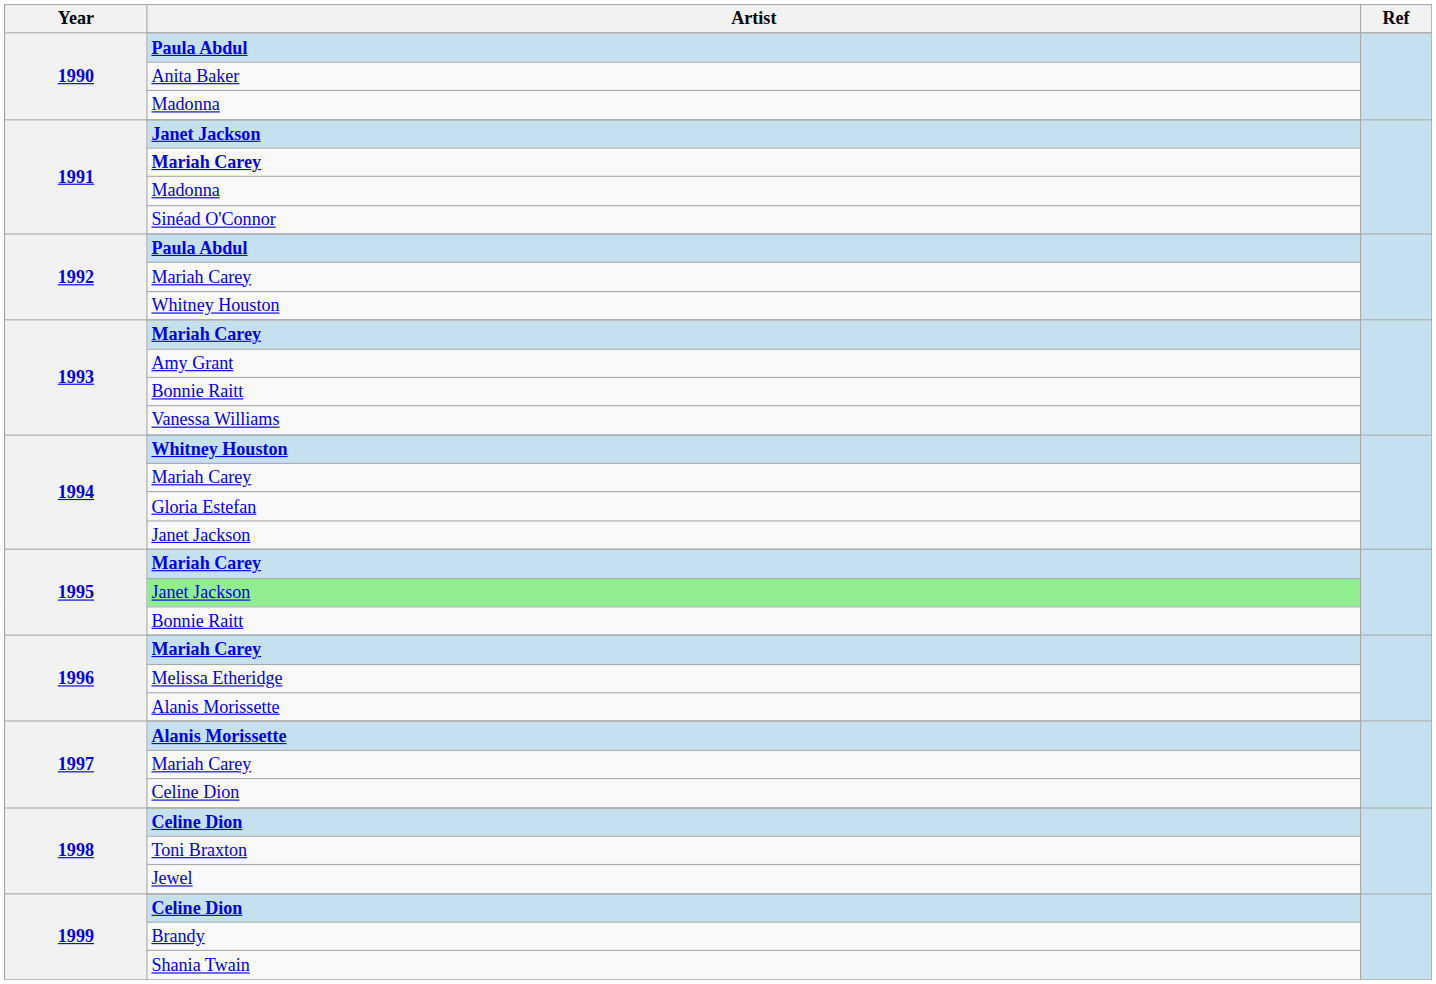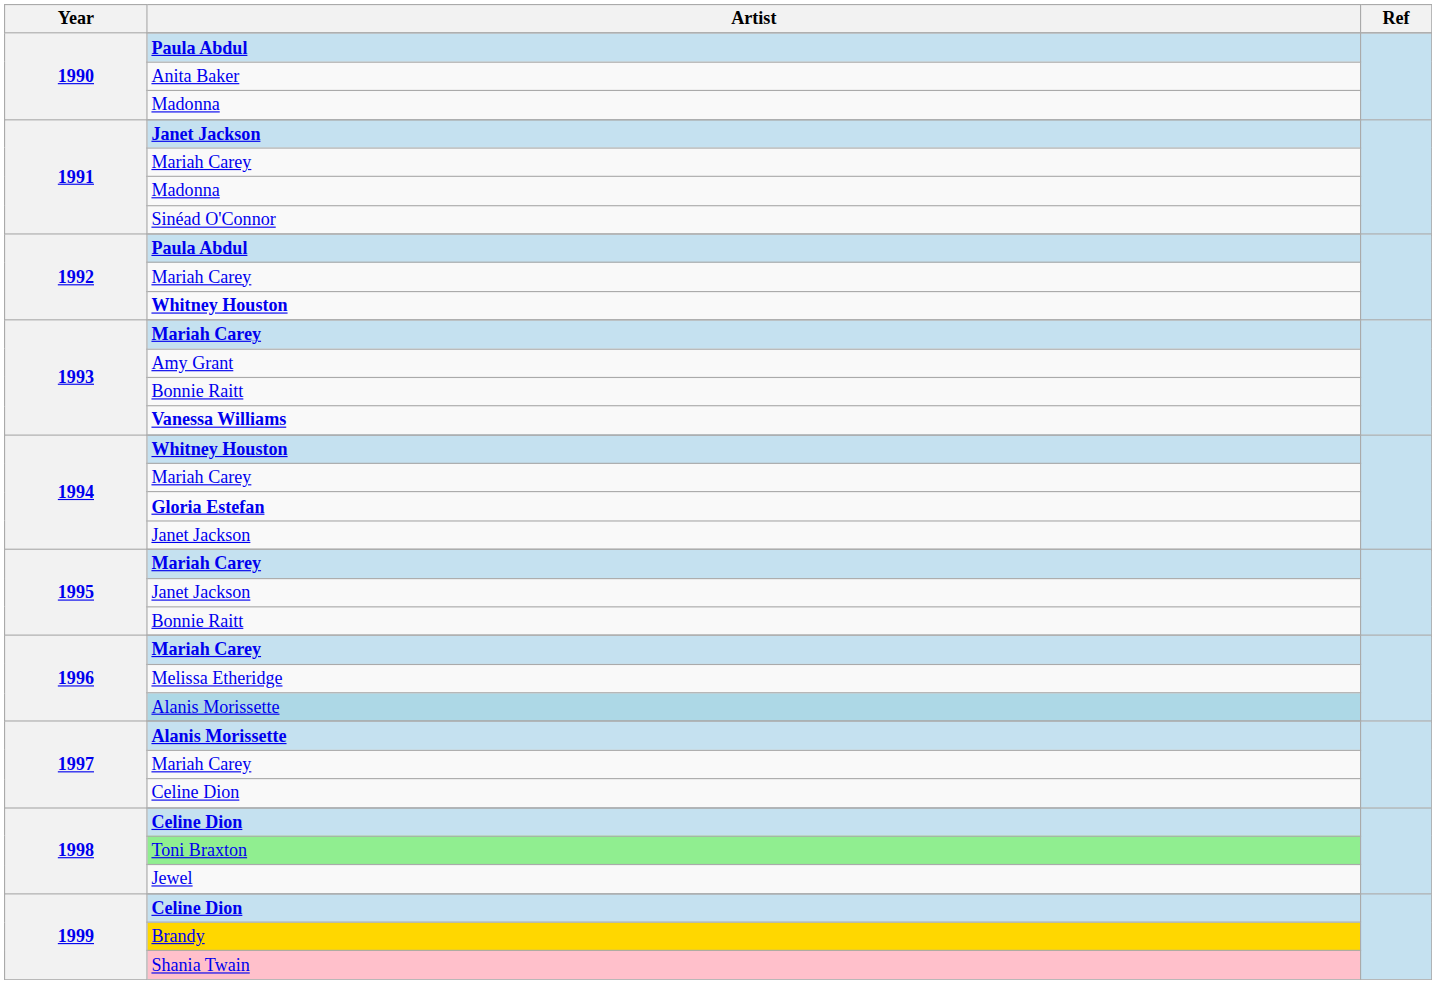(206, 162) bold -> (201, 162) normal
(215, 305) normal -> (220, 305) bold
(215, 420) normal -> (219, 420) bold
(204, 506) normal -> (208, 506) bold
(201, 592) lightgreen background -> (201, 592) no background
(215, 707) no background -> (215, 707) lightblue background
(199, 850) no background -> (199, 850) lightgreen background
(178, 936) no background -> (178, 936) gold background
(201, 965) no background -> (201, 965) pink background
